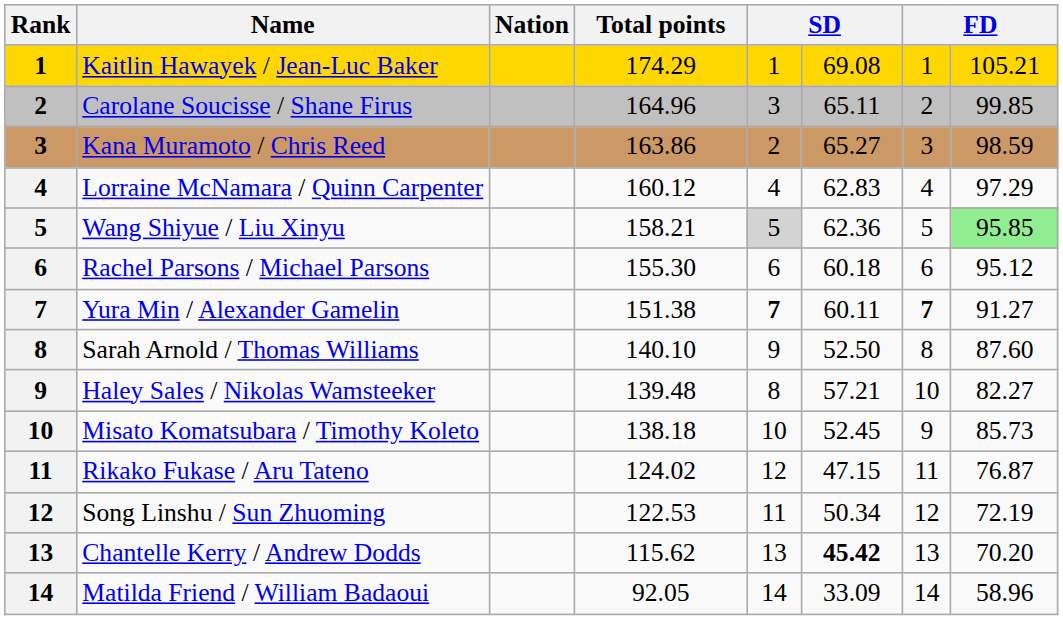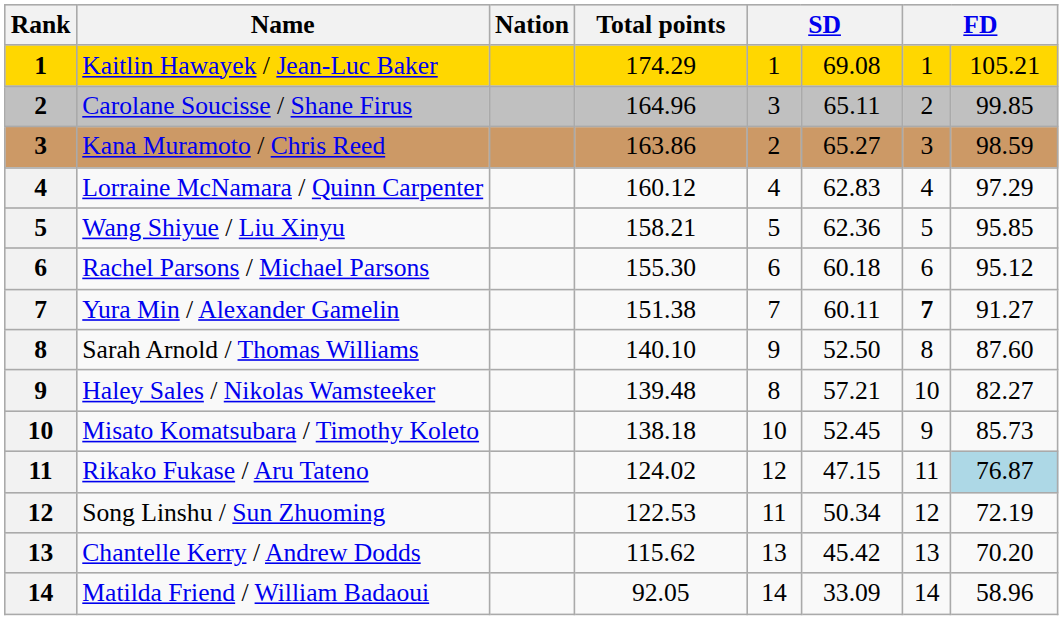(774, 227) lightgrey background -> (774, 227) no background
(1005, 227) lightgreen background -> (1005, 227) no background
(774, 308) bold -> (774, 308) normal
(1005, 471) no background -> (1005, 471) lightblue background
(852, 552) bold -> (852, 552) normal
